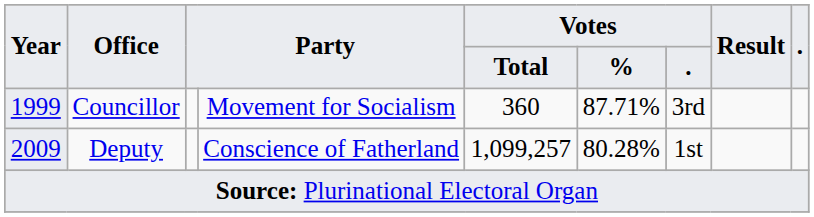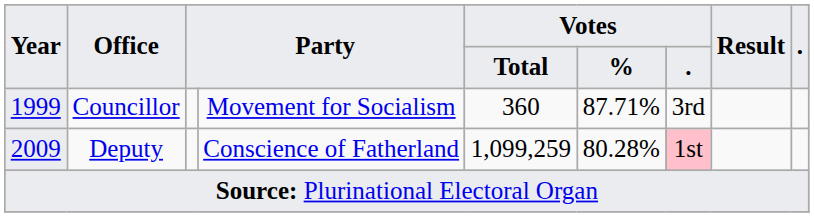(521, 149) 1,099,257 -> (521, 149) 1,099,259
(688, 149) no background -> (688, 149) pink background
